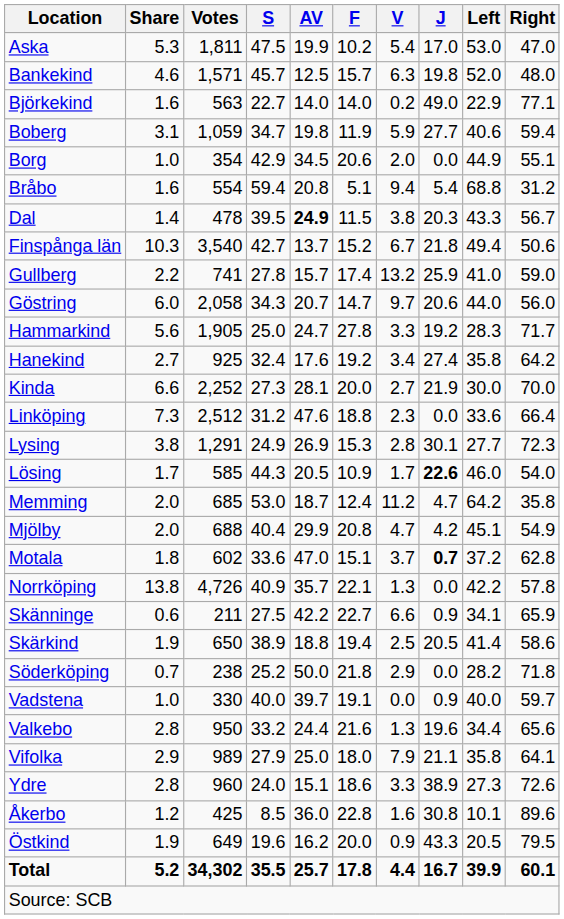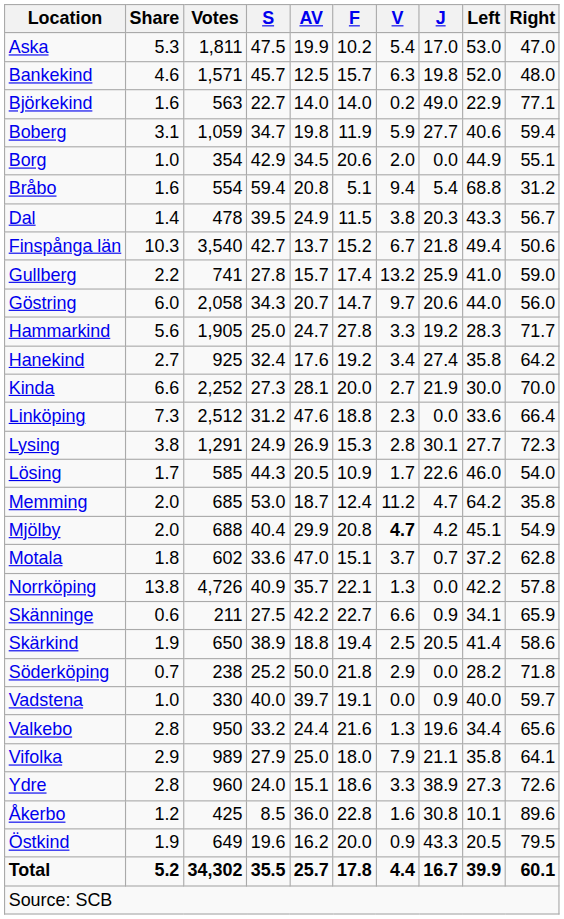(311, 217) bold -> (311, 217) normal
(441, 473) bold -> (441, 473) normal
(402, 530) normal -> (402, 530) bold
(446, 558) bold -> (446, 558) normal
